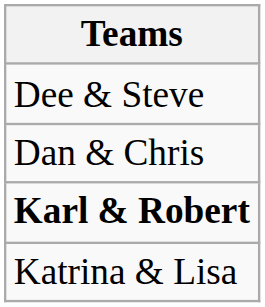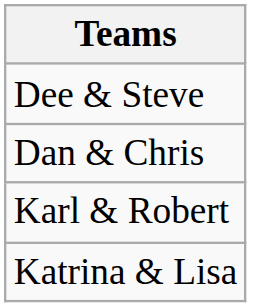(132, 211) bold -> (121, 211) normal
